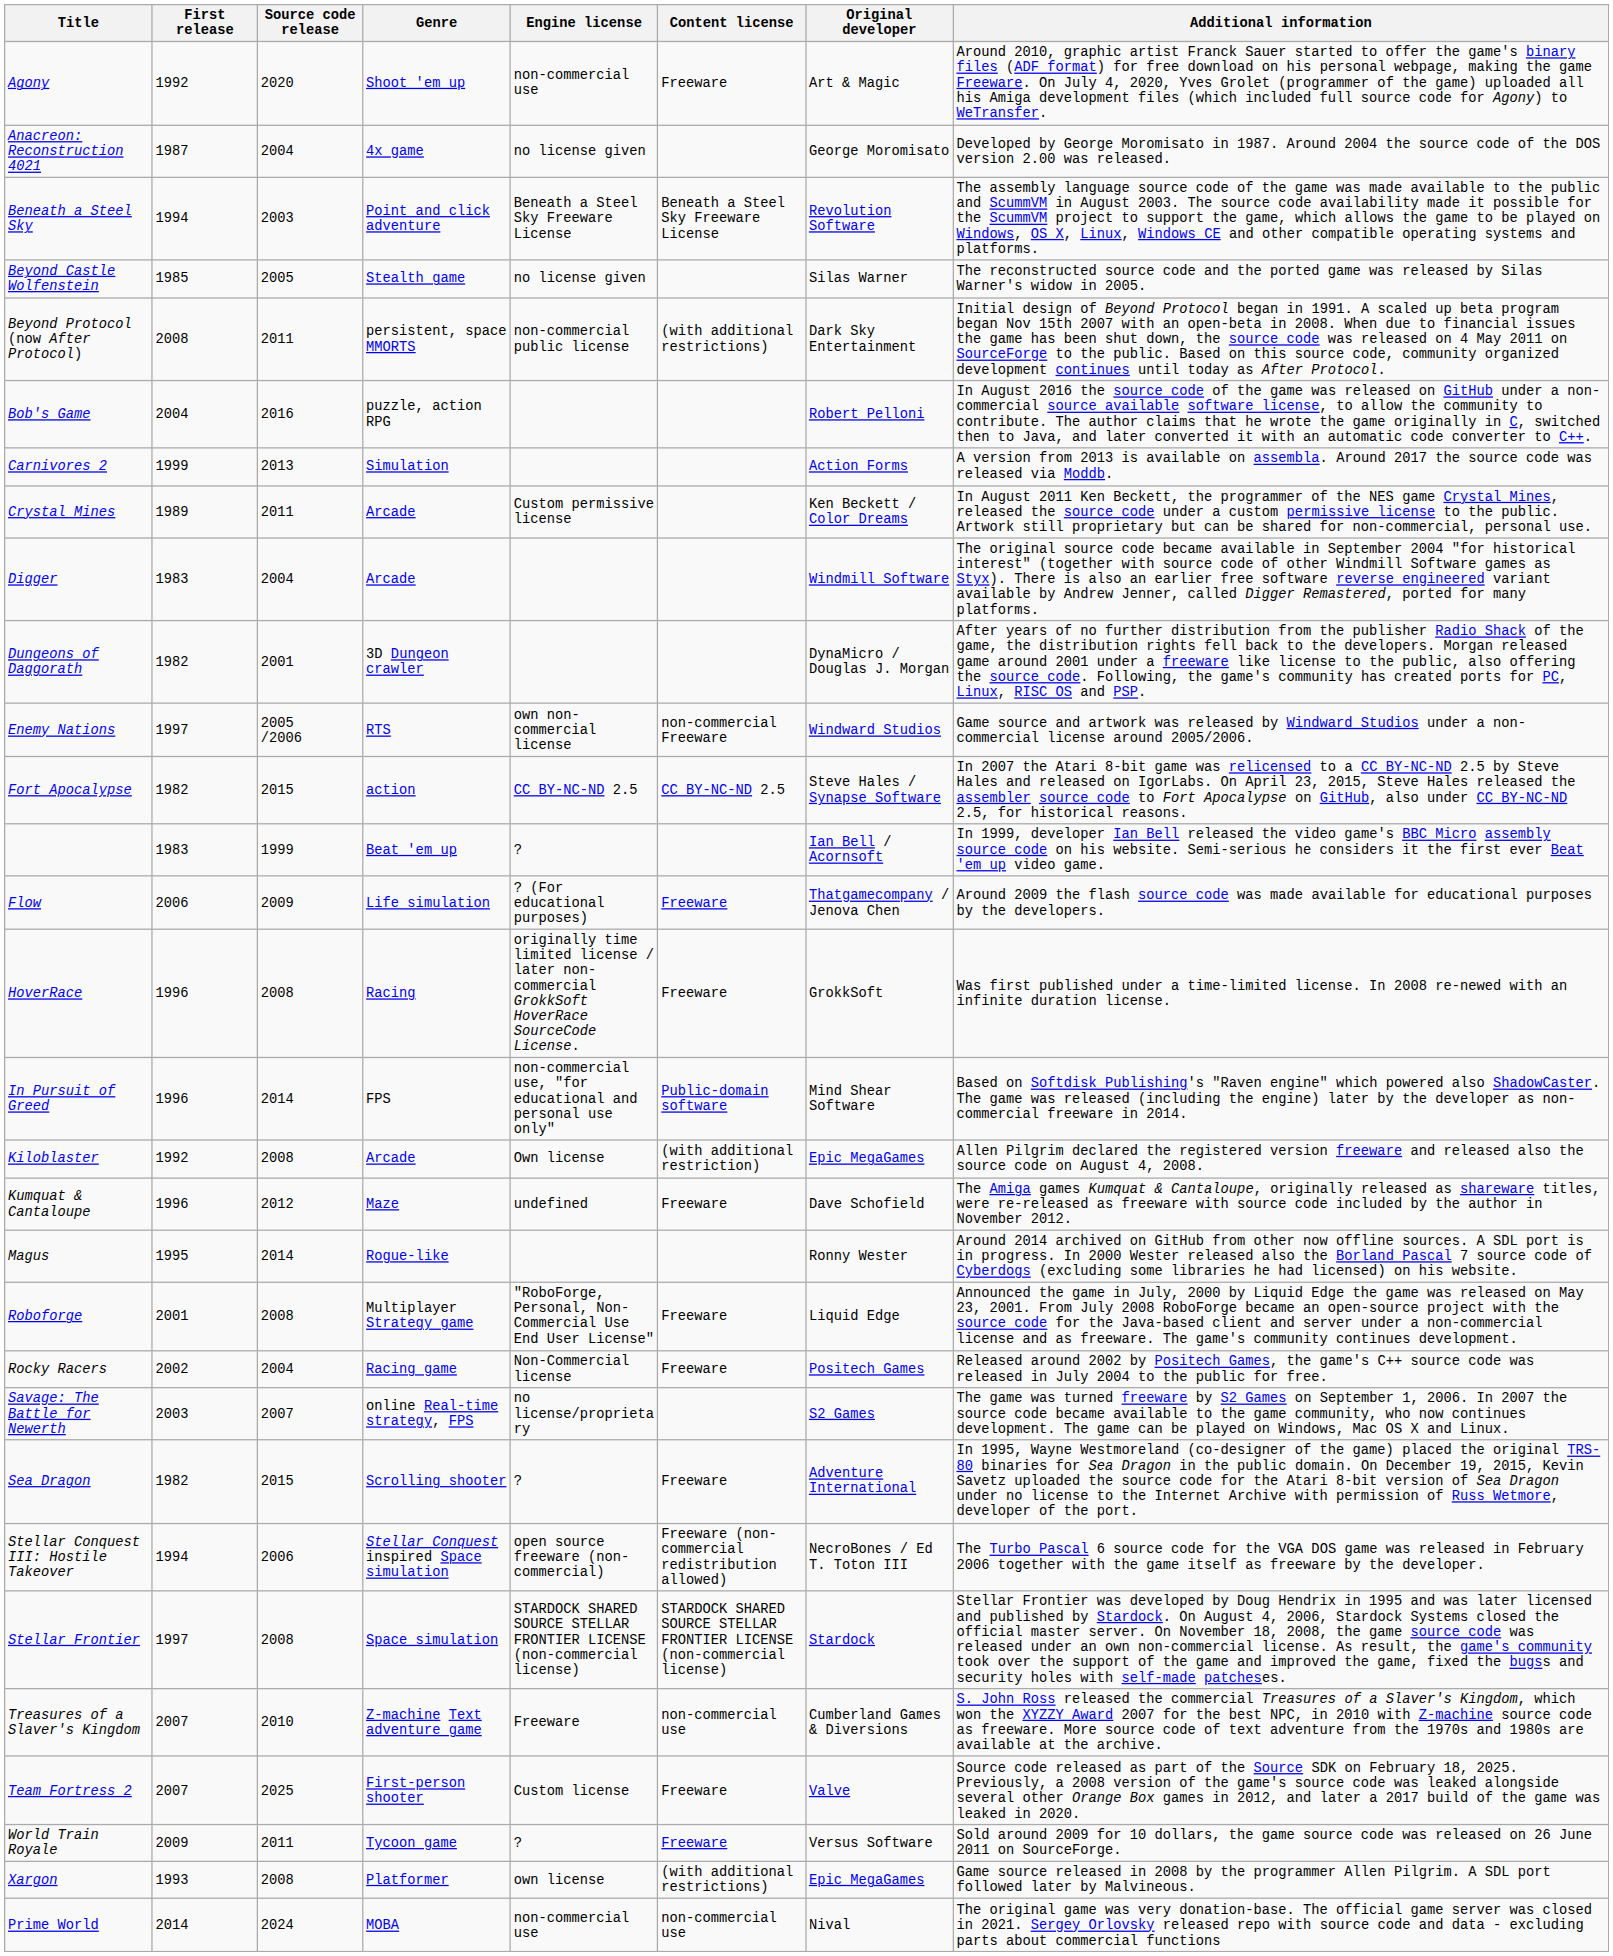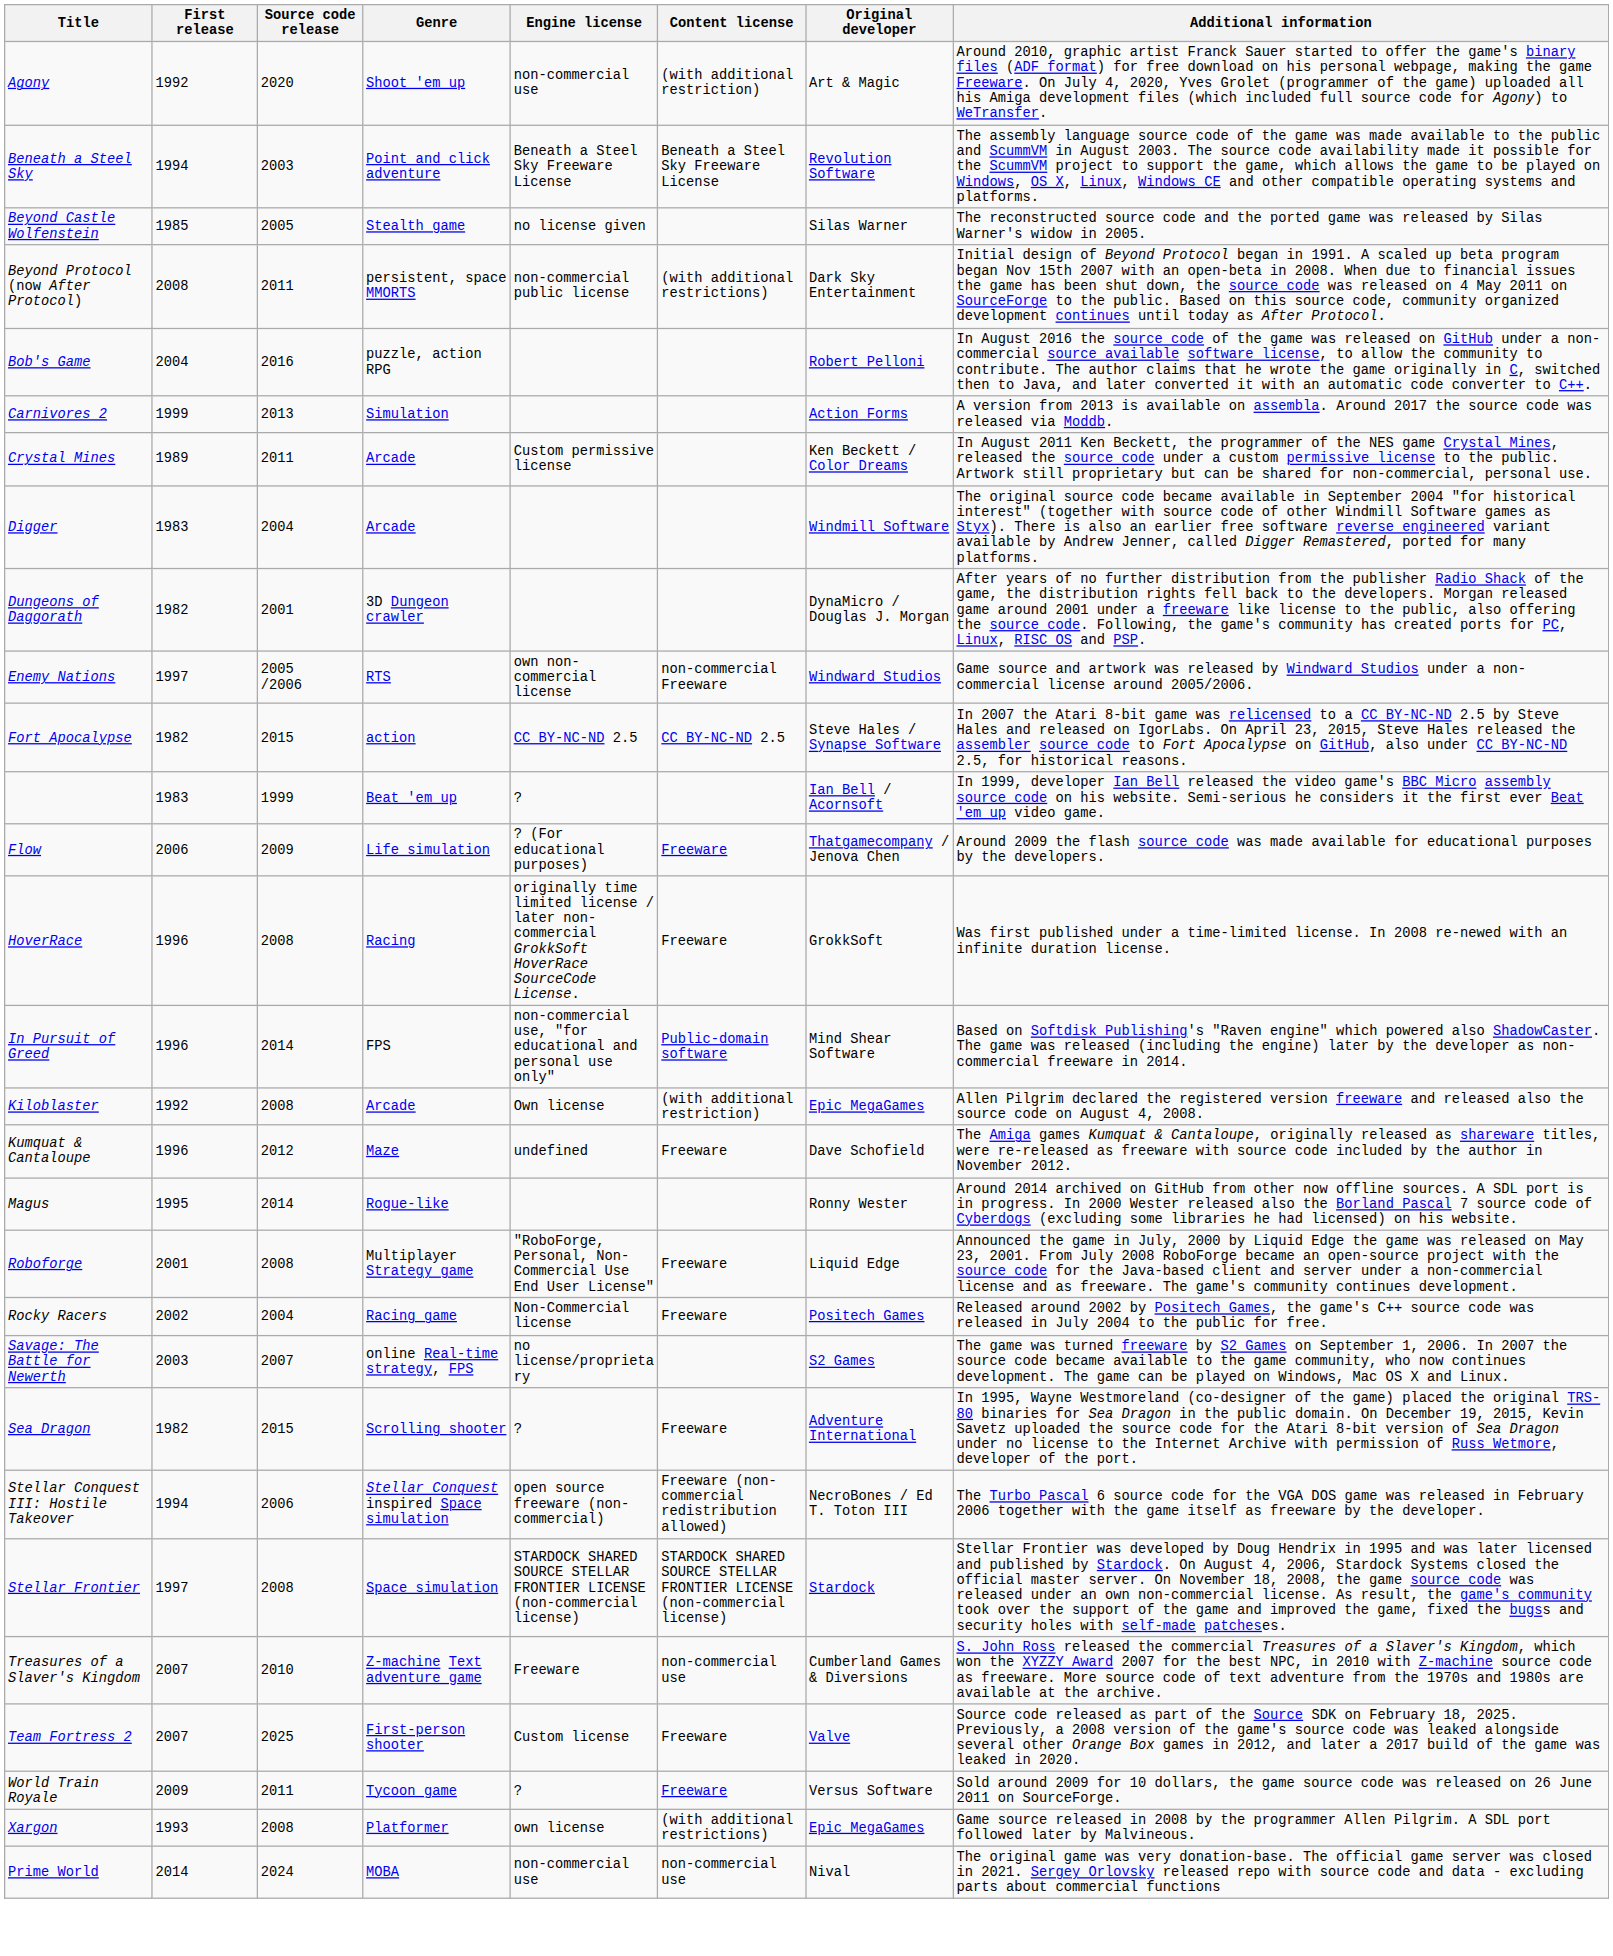(694, 83) Freeware -> (727, 83) (with additional restriction)
- row: (66, 151)
